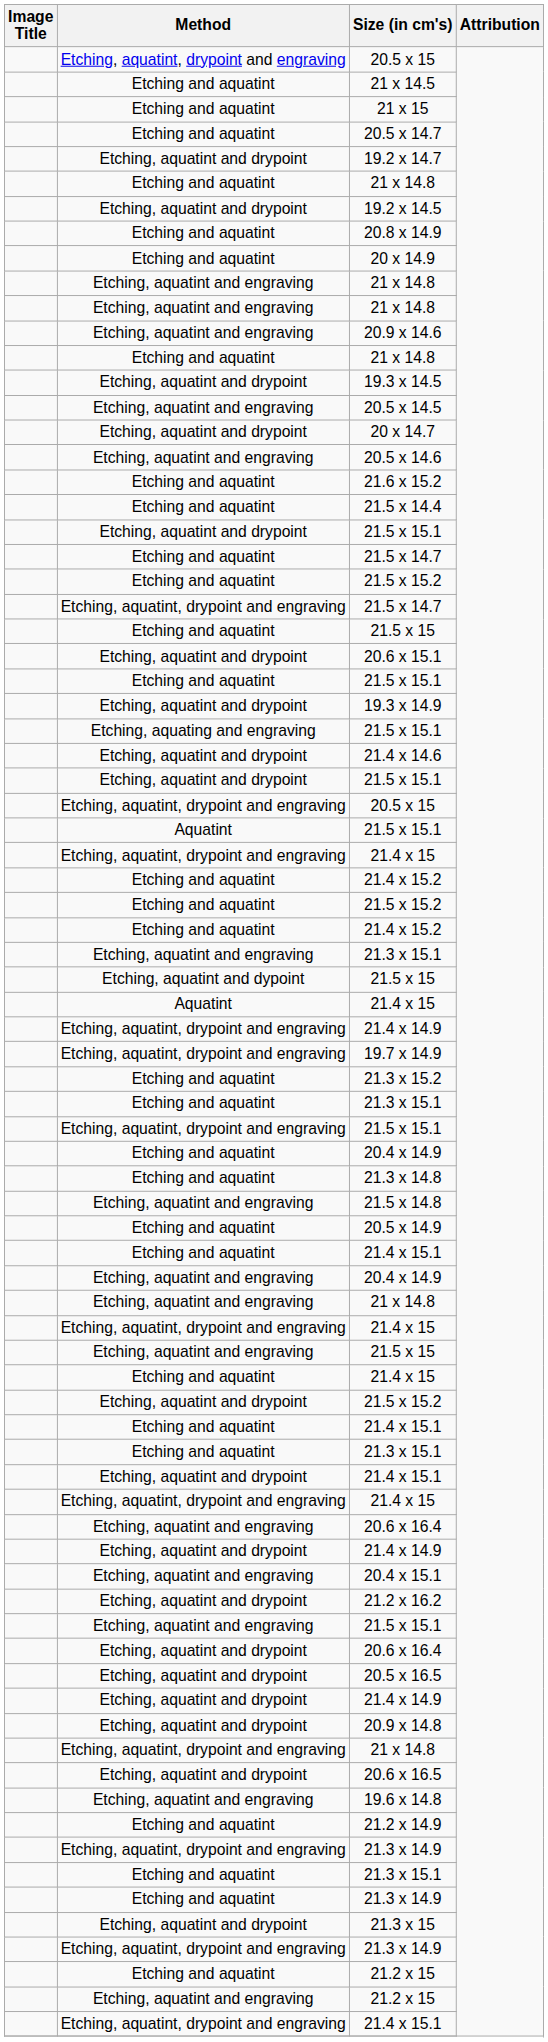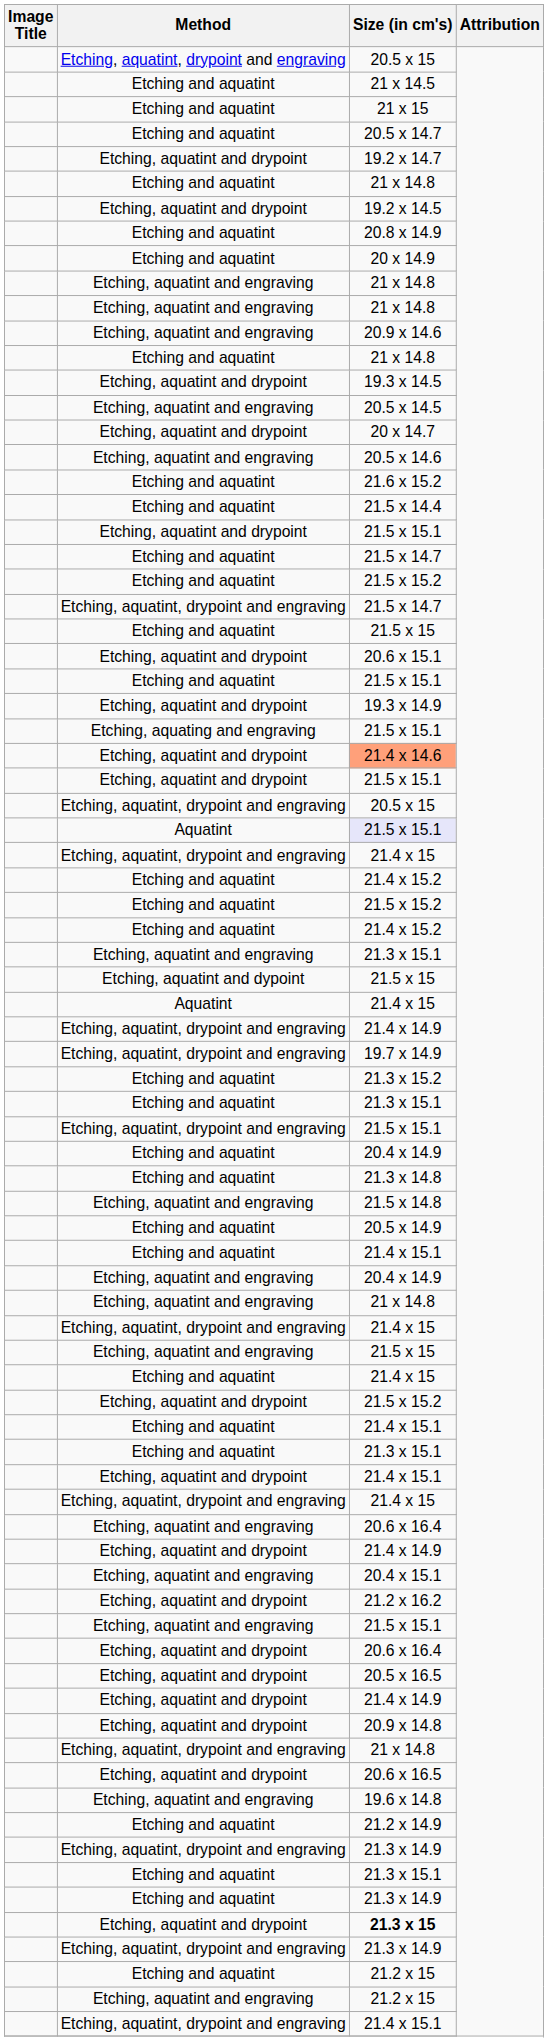(403, 755) no background -> (403, 755) lightsalmon background
(403, 830) no background -> (403, 830) lavender background
(403, 1924) normal -> (403, 1924) bold
